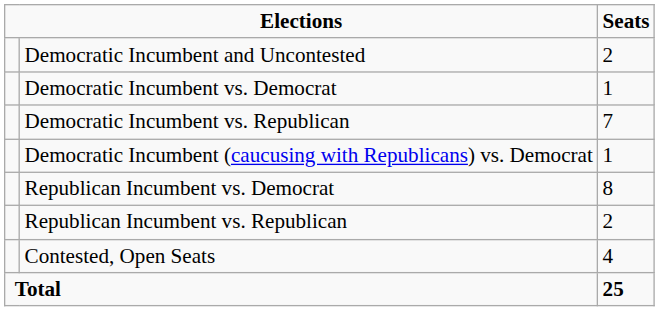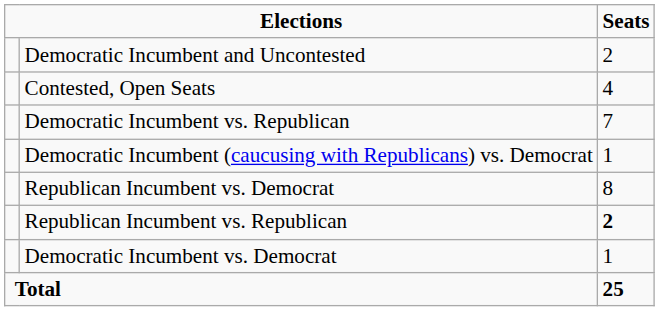rows swapped: (181, 88) <-> (120, 255)
(608, 222) normal -> (608, 222) bold
